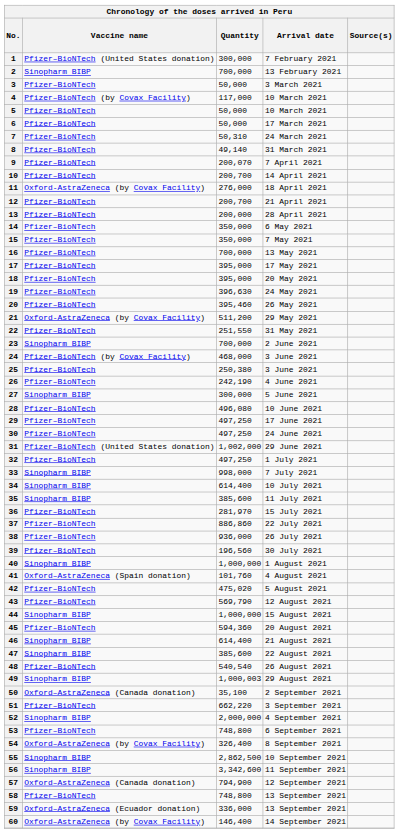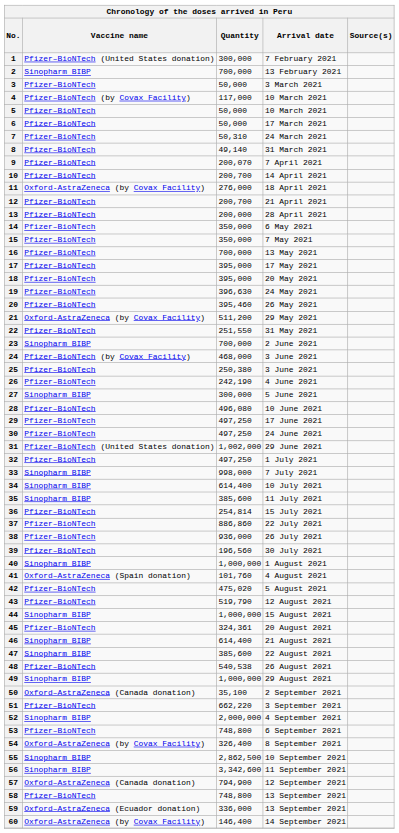(235, 512) 281,970 -> (235, 512) 254,814
(235, 602) 569,790 -> (235, 602) 519,790
(235, 628) 594,360 -> (235, 628) 324,361
(235, 667) 540,540 -> (235, 667) 540,538
(240, 680) 1,000,003 -> (240, 680) 1,000,000
